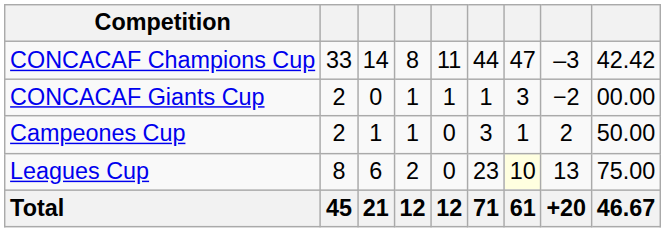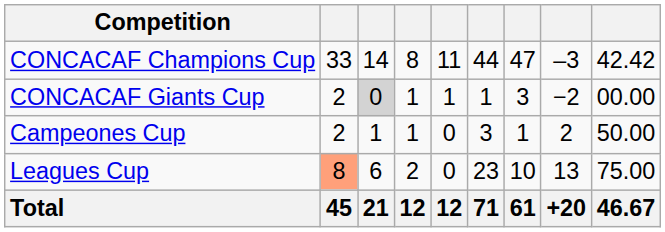(376, 97) no background -> (376, 97) lightgrey background
(339, 171) no background -> (339, 171) lightsalmon background
(523, 171) lightyellow background -> (523, 171) no background
